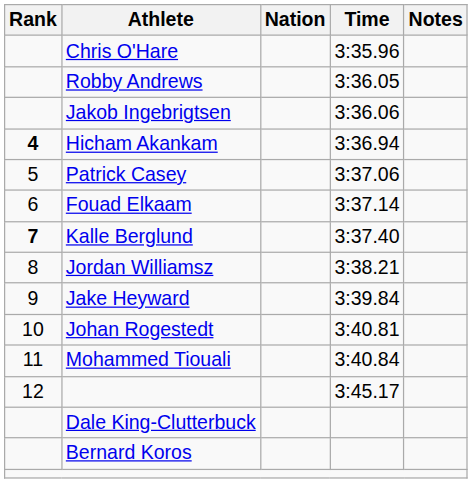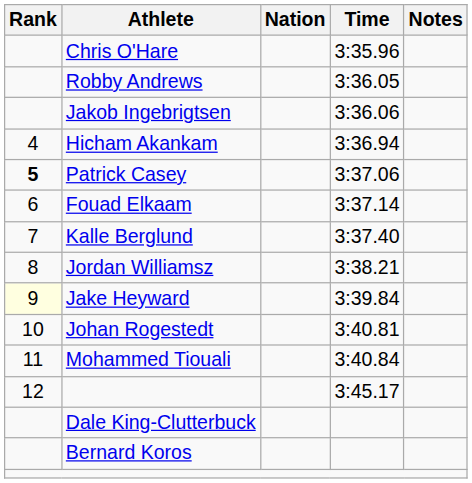(33, 143) bold -> (33, 143) normal
(33, 174) normal -> (33, 174) bold
(33, 236) bold -> (33, 236) normal
(33, 298) no background -> (33, 298) lightyellow background
